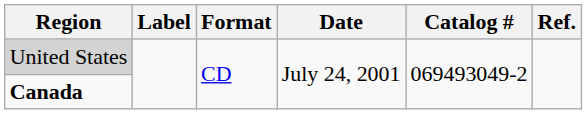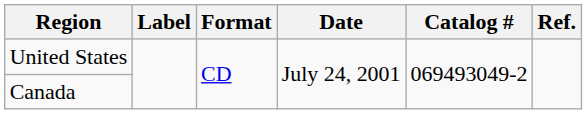(68, 56) lightgrey background -> (68, 56) no background
(46, 91) bold -> (43, 91) normal
